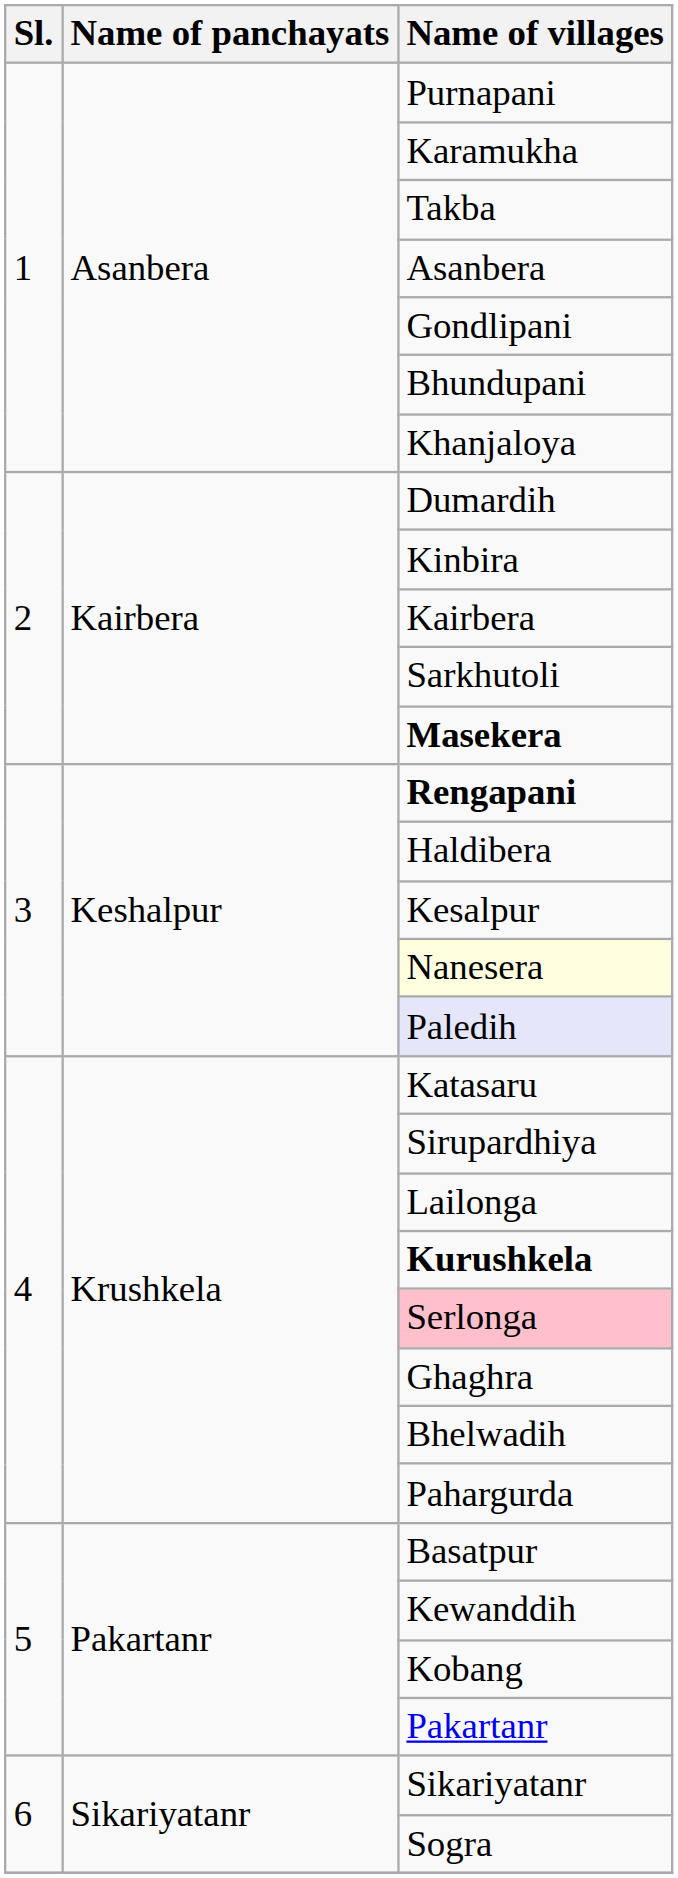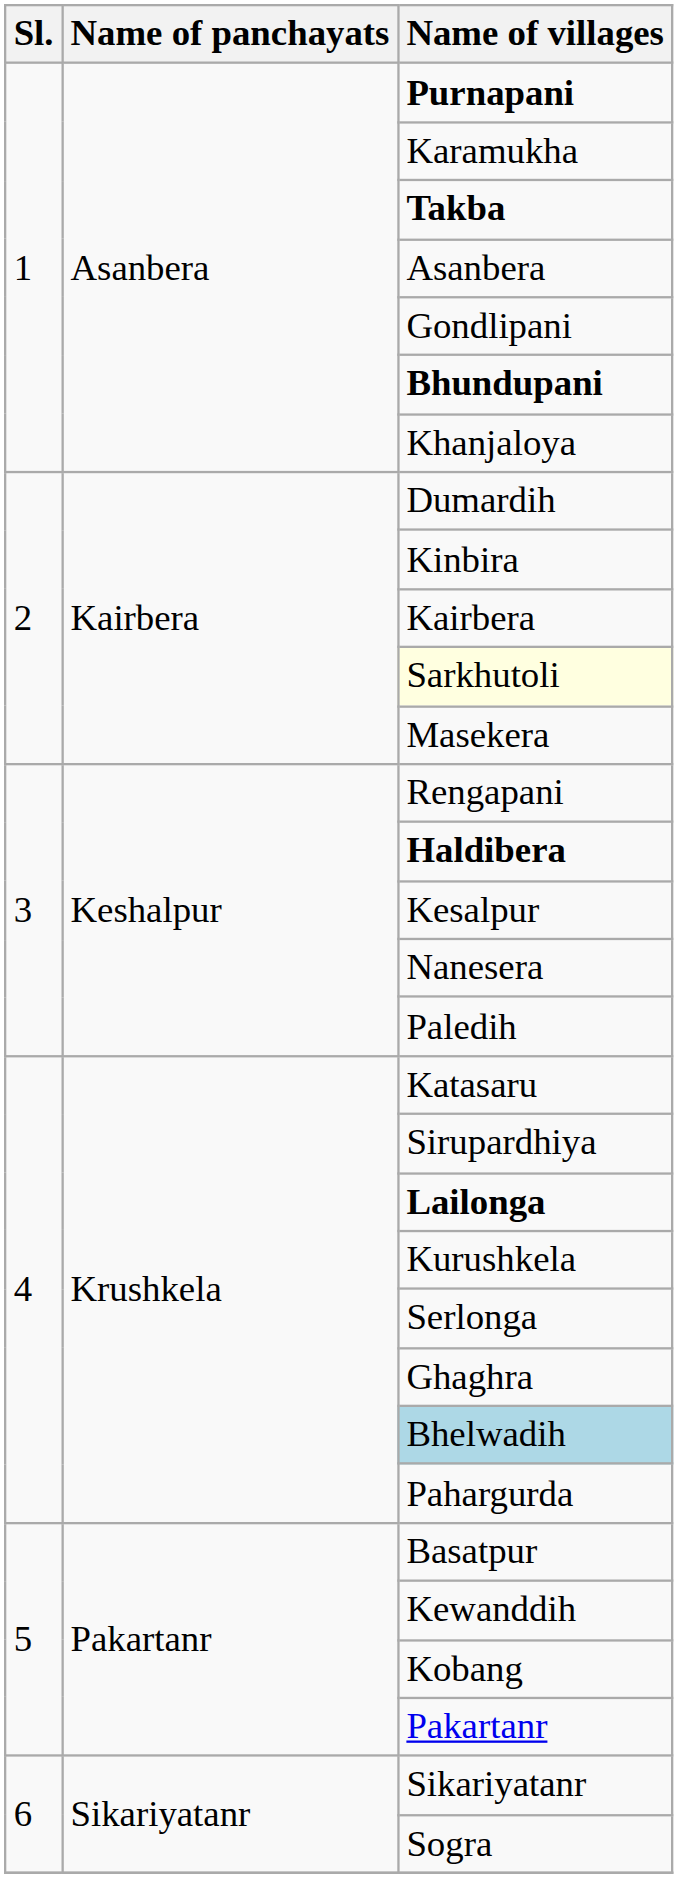(481, 92) normal -> (490, 92) bold
(451, 208) normal -> (456, 208) bold
(496, 383) normal -> (505, 383) bold
(483, 675) no background -> (483, 675) lightyellow background
(484, 734) bold -> (478, 734) normal
(491, 792) bold -> (485, 792) normal
(479, 850) normal -> (486, 850) bold
(475, 967) lightyellow background -> (475, 967) no background
(462, 1025) lavender background -> (462, 1025) no background
(472, 1200) normal -> (476, 1200) bold
(499, 1259) bold -> (491, 1259) normal
(472, 1317) pink background -> (472, 1317) no background
(486, 1434) no background -> (486, 1434) lightblue background
